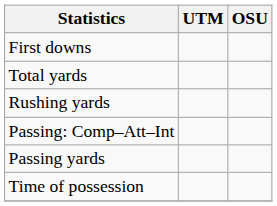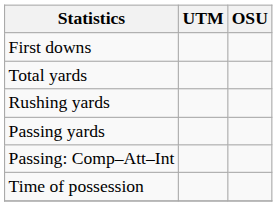rows swapped: (57, 158) <-> (91, 130)
